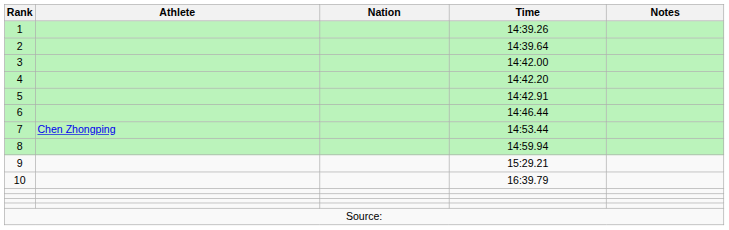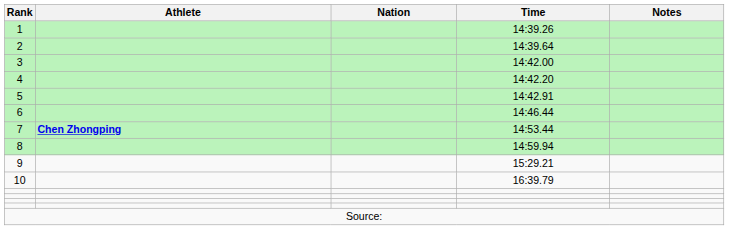(76, 130) normal -> (79, 130) bold
